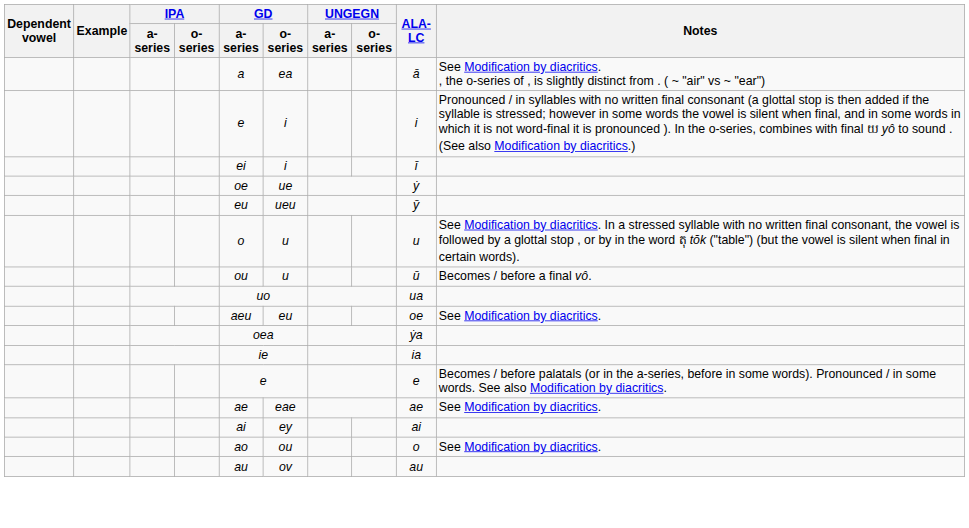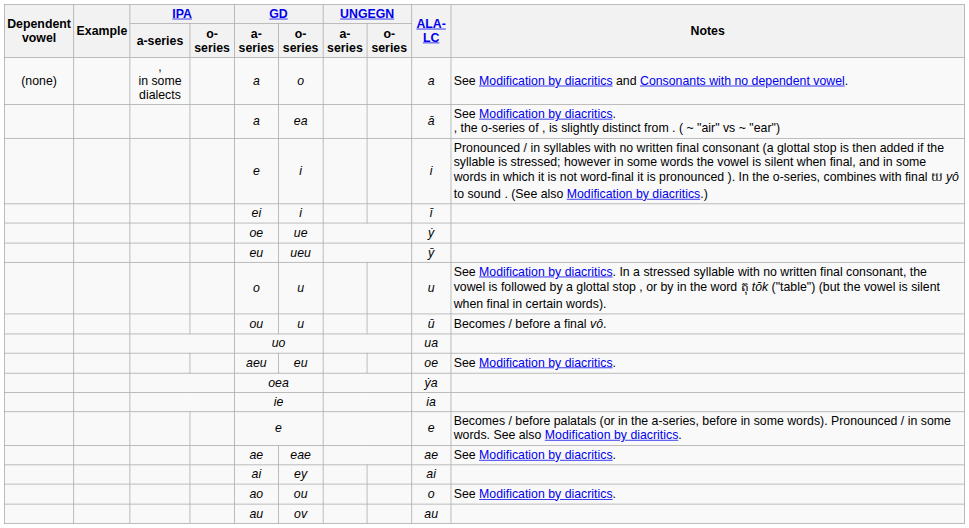+ row: (39, 81)
